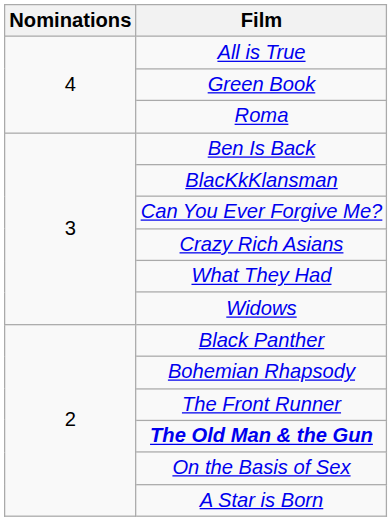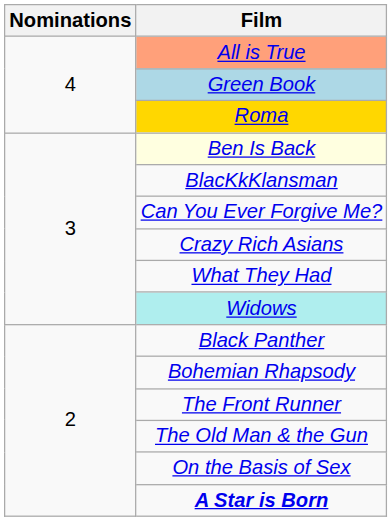(261, 52) no background -> (261, 52) lightsalmon background
(261, 84) no background -> (261, 84) lightblue background
(261, 116) no background -> (261, 116) gold background
(261, 148) no background -> (261, 148) lightyellow background
(261, 308) no background -> (261, 308) paleturquoise background
(261, 436) bold -> (261, 436) normal
(261, 500) normal -> (261, 500) bold
